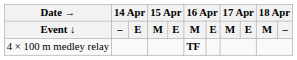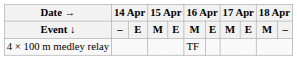(193, 47) bold -> (193, 47) normal
